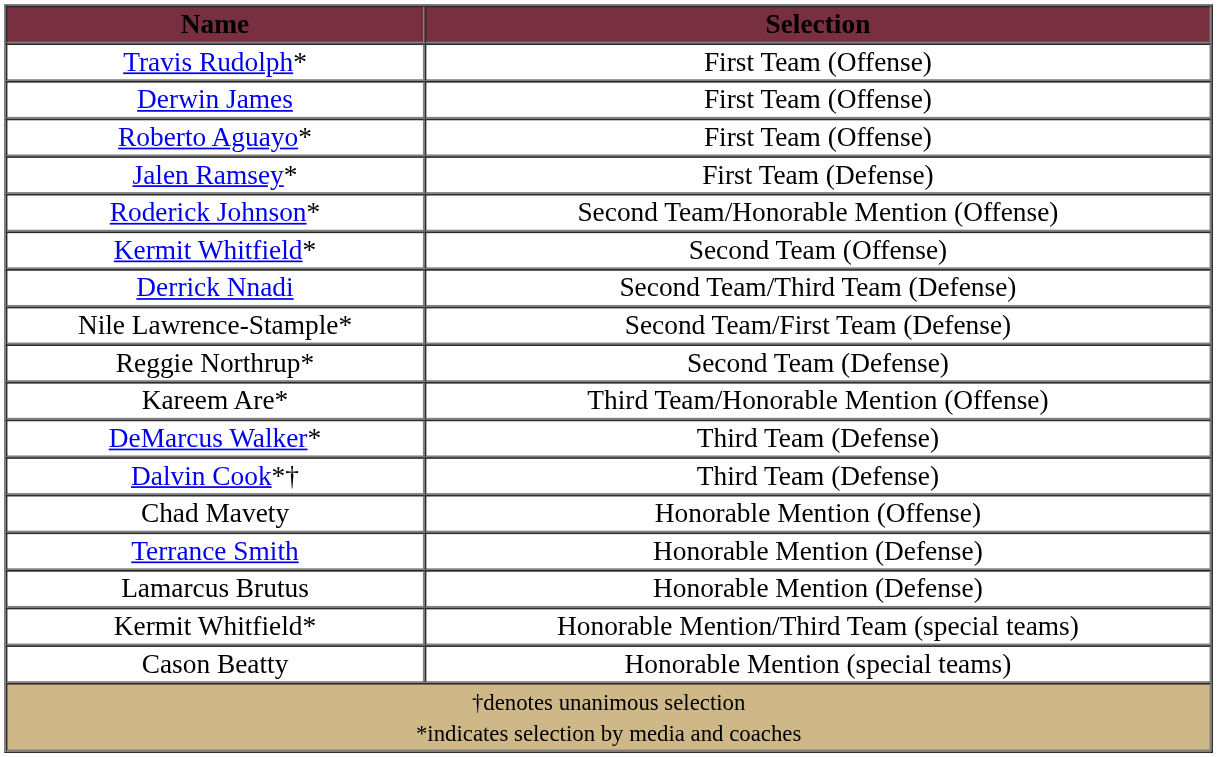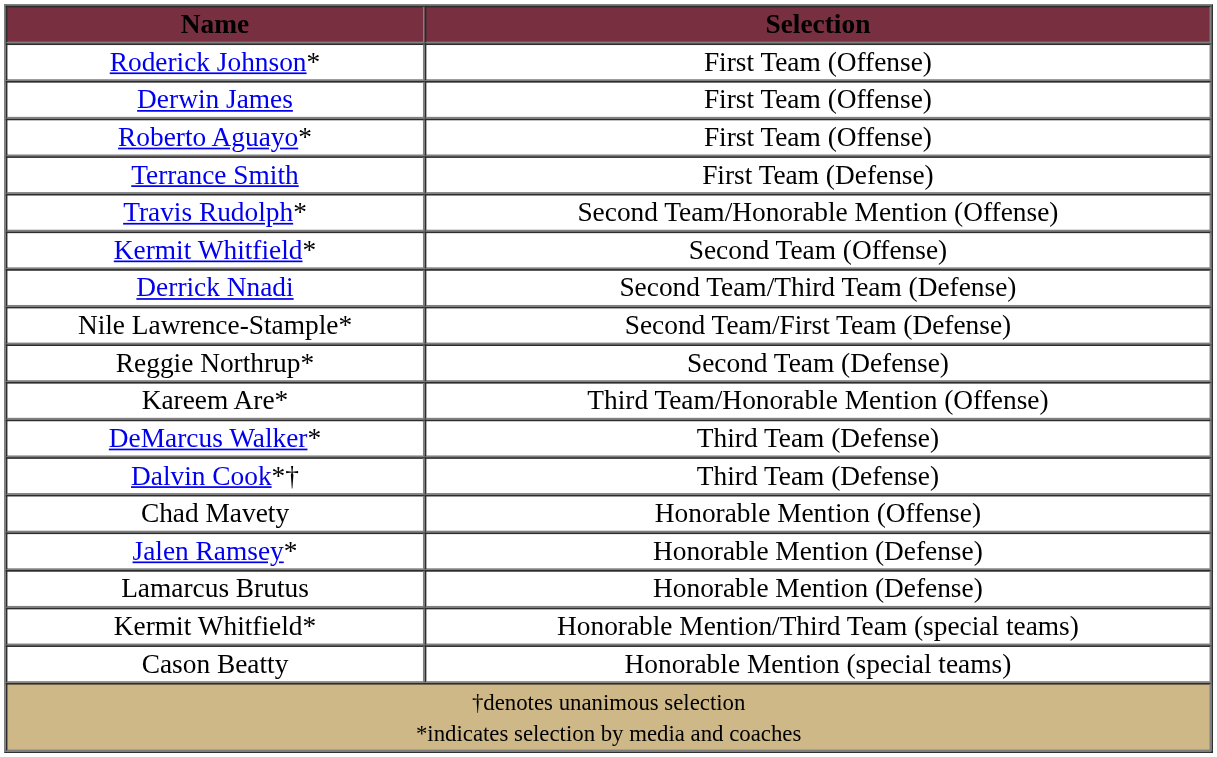(215, 61) Travis Rudolph* -> (215, 61) Roderick Johnson*
(215, 174) Jalen Ramsey* -> (215, 174) Terrance Smith
(215, 212) Roderick Johnson* -> (215, 212) Travis Rudolph*
(215, 550) Terrance Smith -> (215, 550) Jalen Ramsey*
